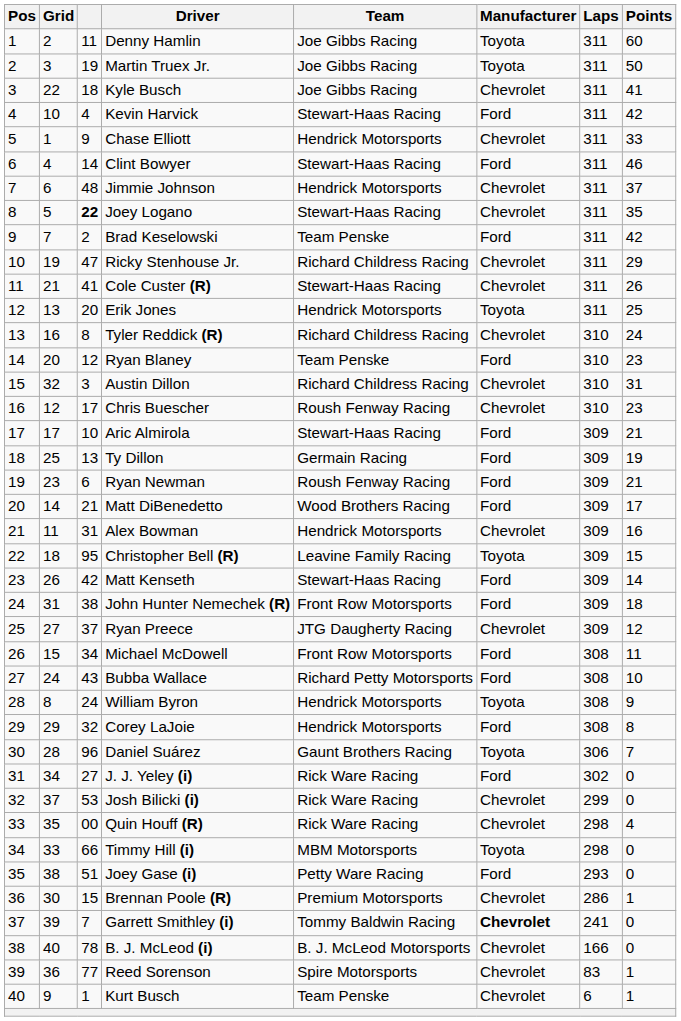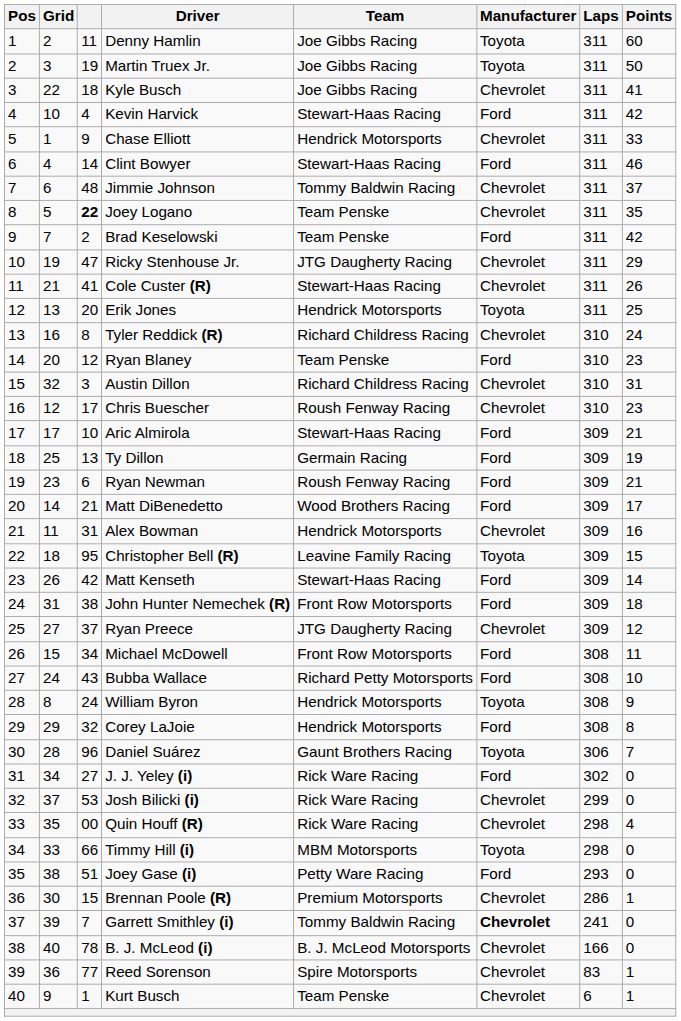(369, 187) Hendrick Motorsports -> (376, 187) Tommy Baldwin Racing
(369, 212) Stewart-Haas Racing -> (343, 212) Team Penske
(383, 261) Richard Childress Racing -> (375, 261) JTG Daugherty Racing
